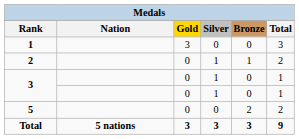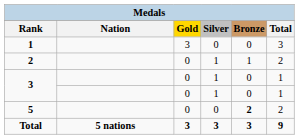(249, 110) normal -> (249, 110) bold
